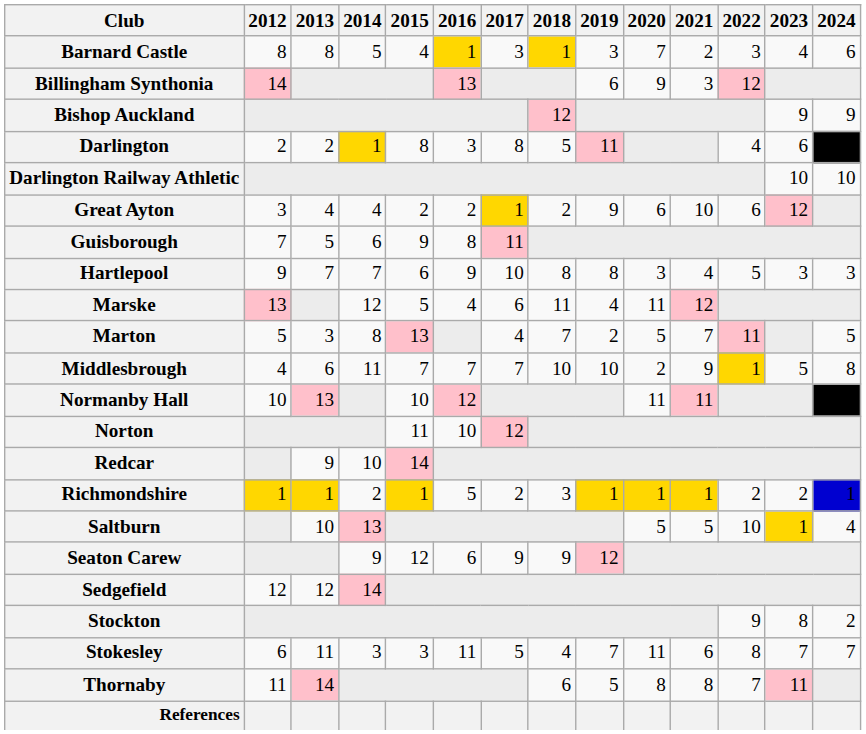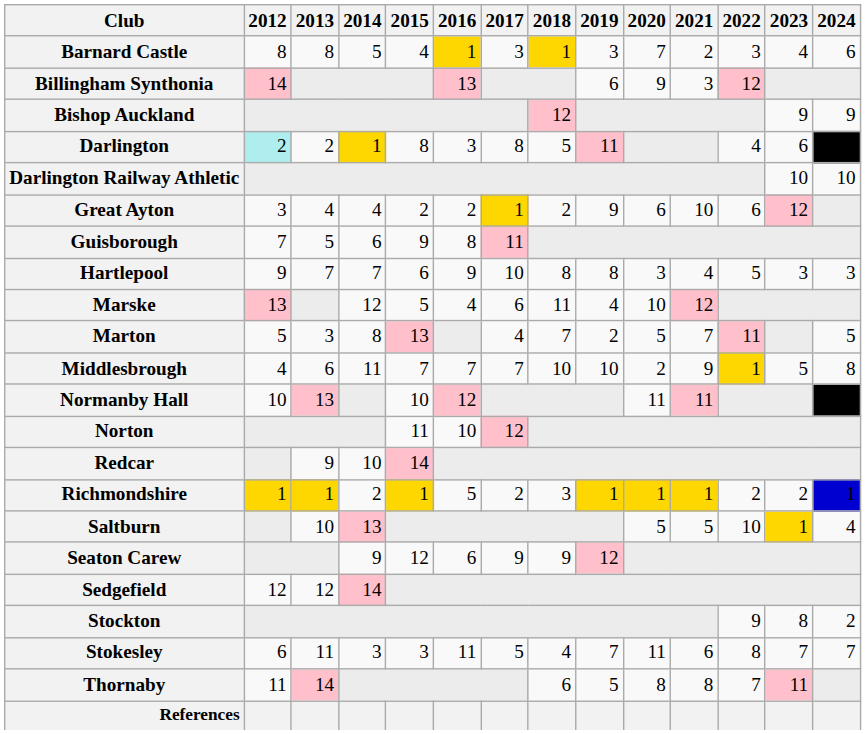(282, 146) no background -> (282, 146) paleturquoise background
(657, 304) 11 -> (656, 304) 10
